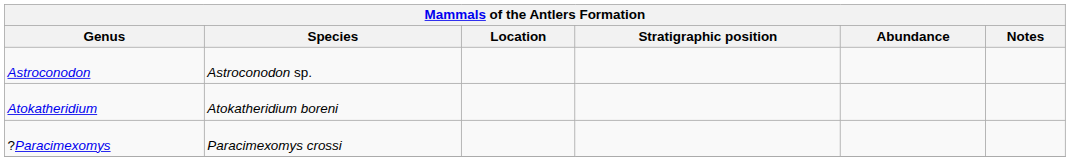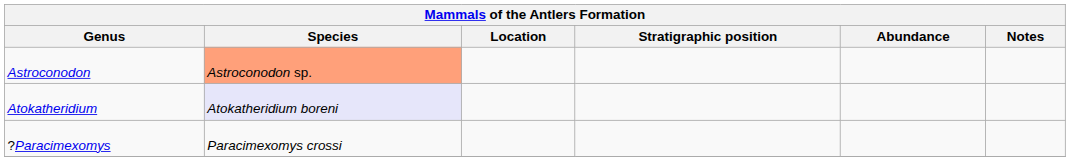(260, 72) no background -> (260, 72) lightsalmon background
(273, 109) no background -> (273, 109) lavender background
